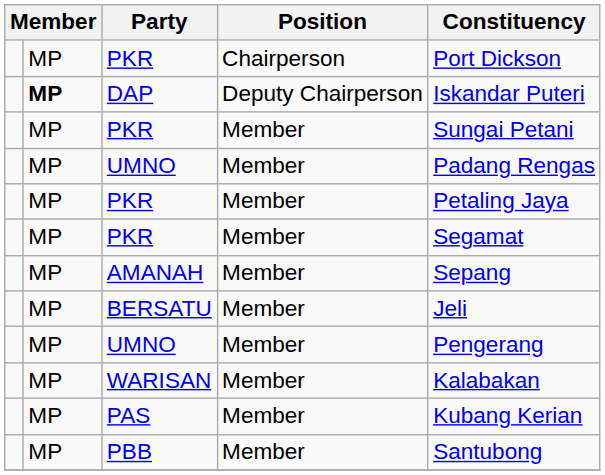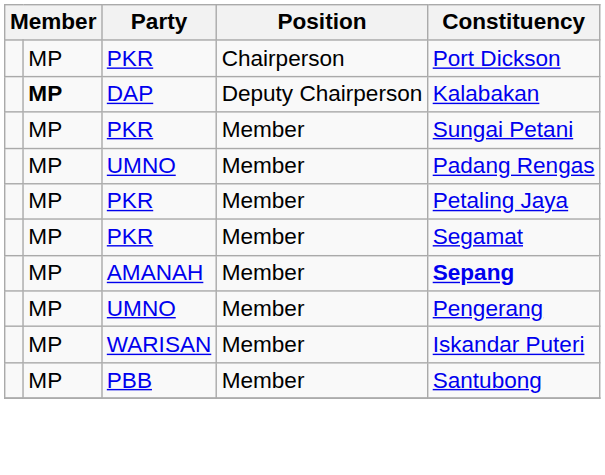(509, 93) Iskandar Puteri -> (486, 93) Kalabakan
(472, 272) normal -> (473, 272) bold
- row: (159, 308)
(486, 380) Kalabakan -> (509, 344) Iskandar Puteri
- row: (129, 415)
